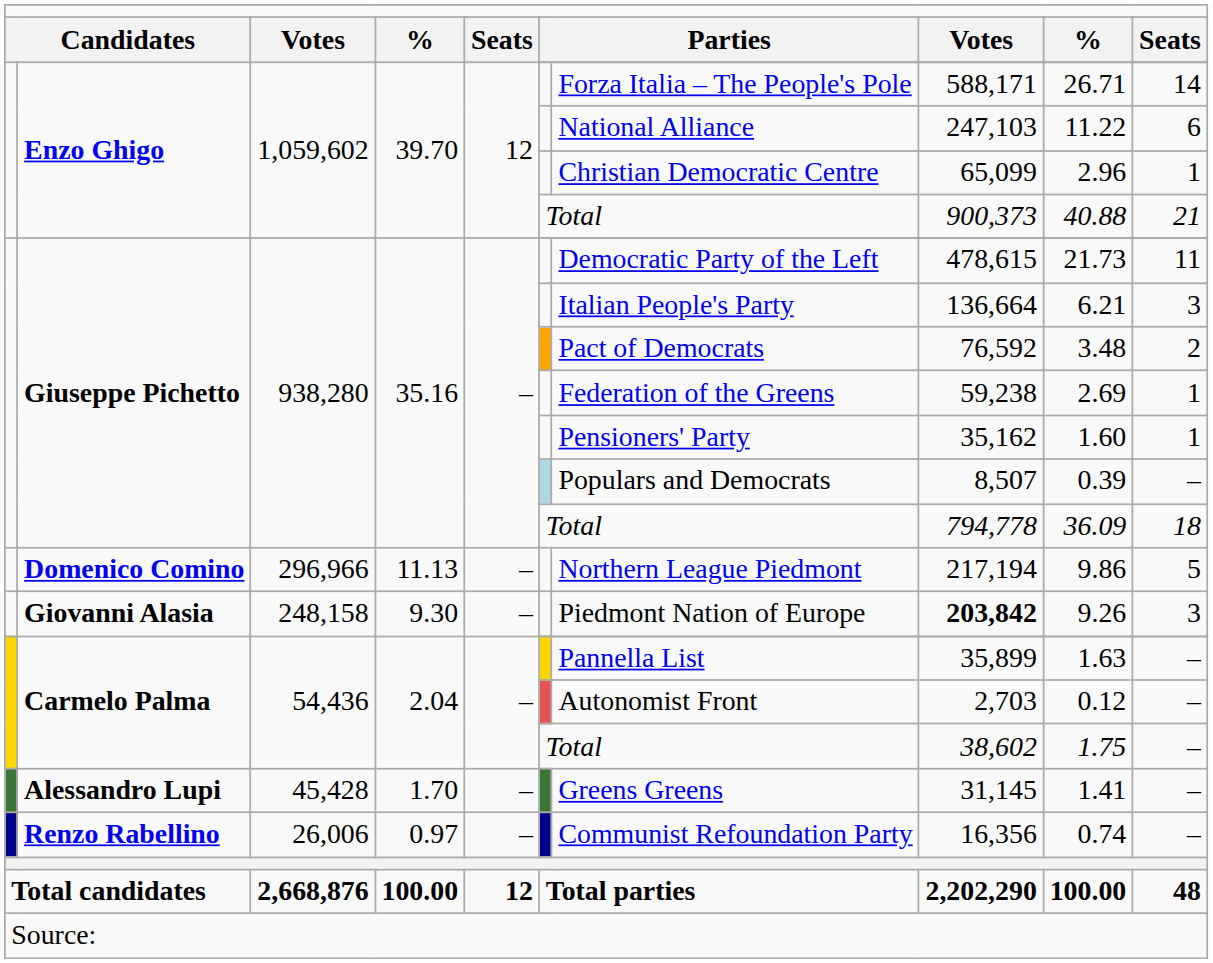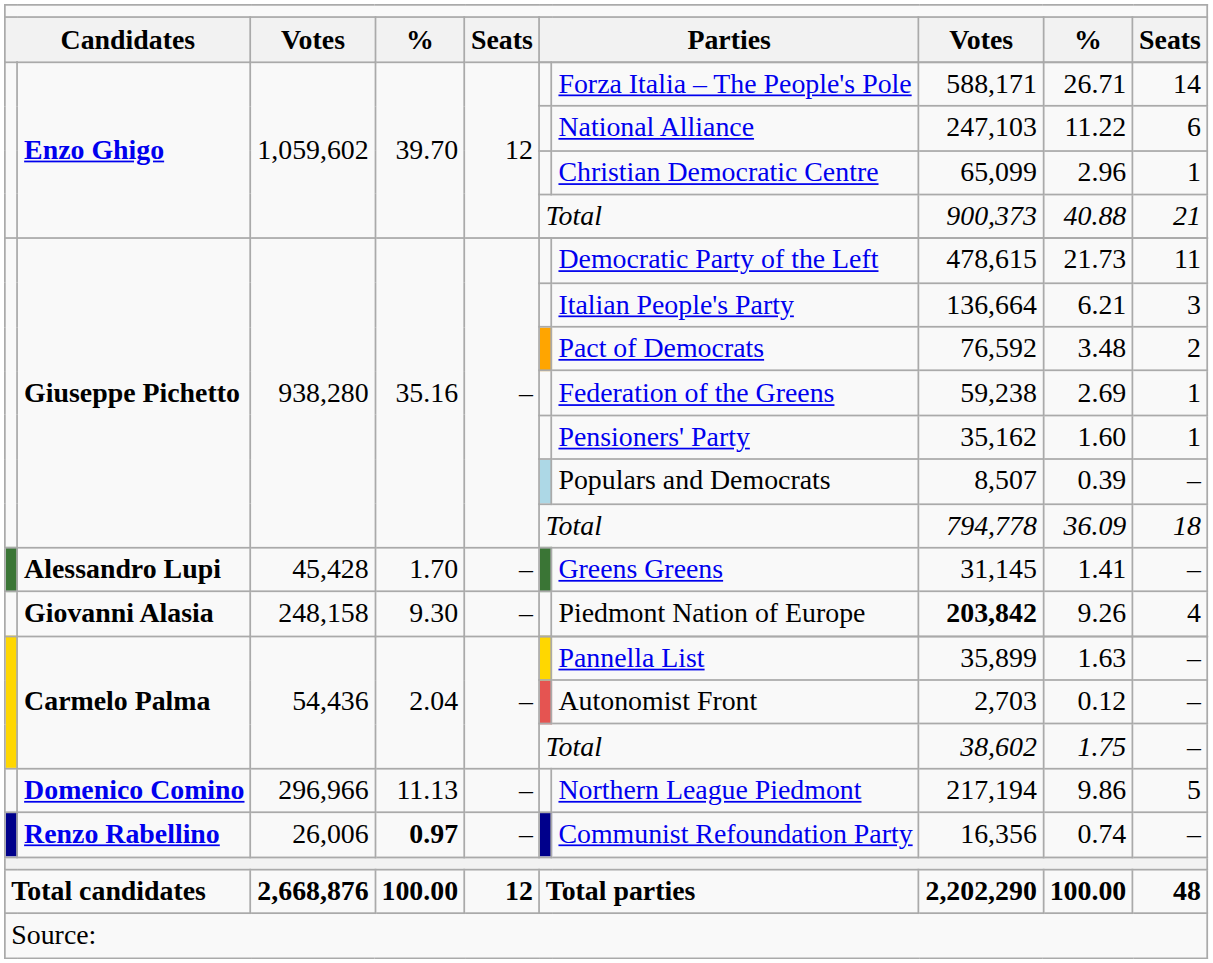rows swapped: (134, 569) <-> (122, 790)
(1194, 613) 3 -> (1194, 613) 4
(434, 834) normal -> (434, 834) bold
